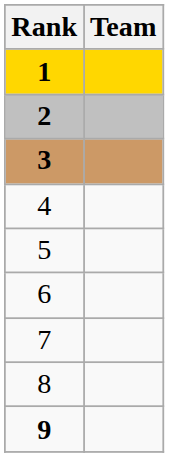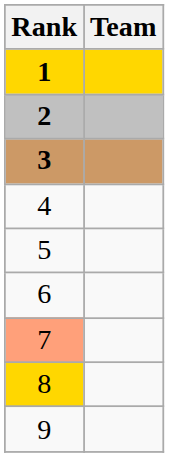(44, 339) no background -> (44, 339) lightsalmon background
(44, 384) no background -> (44, 384) gold background
(44, 428) bold -> (44, 428) normal
